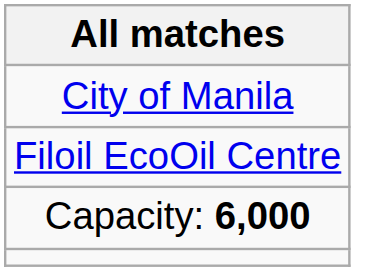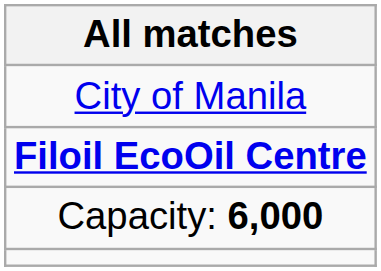(178, 156) normal -> (190, 156) bold
